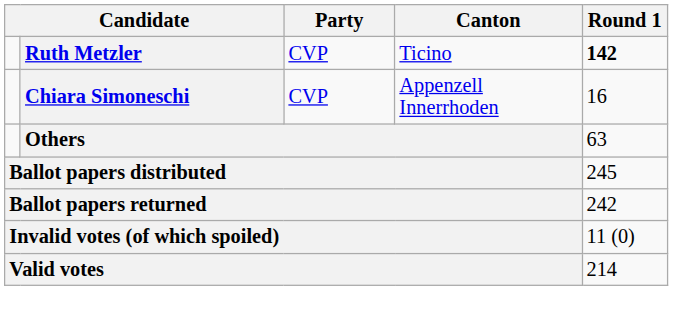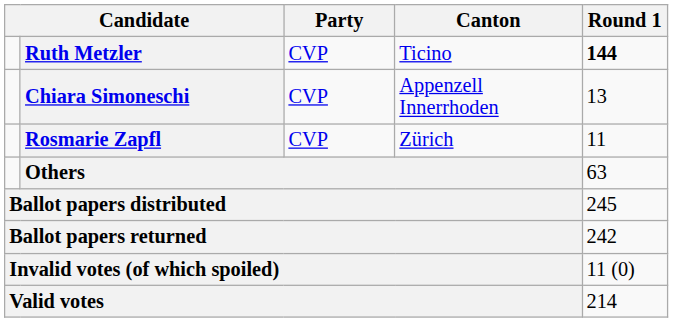(602, 52) 142 -> (602, 52) 144
(597, 96) 16 -> (597, 96) 13
+ row: (93, 140)
